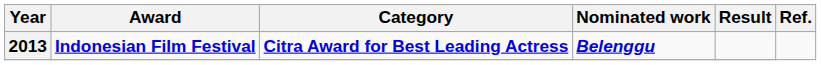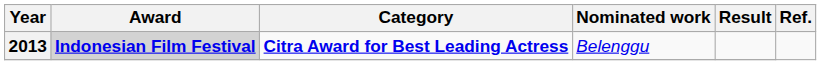(155, 45) no background -> (155, 45) lightgrey background
(616, 45) bold -> (613, 45) normal
